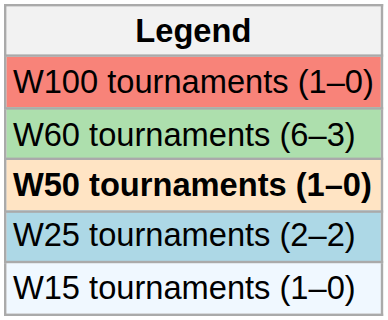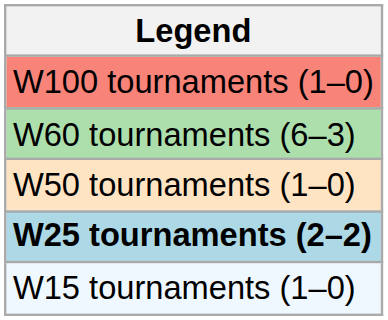(192, 185) bold -> (184, 185) normal
(184, 236) normal -> (192, 236) bold
